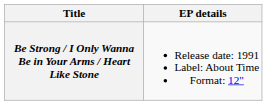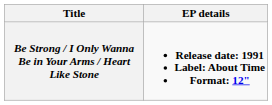(203, 67) normal -> (206, 67) bold
